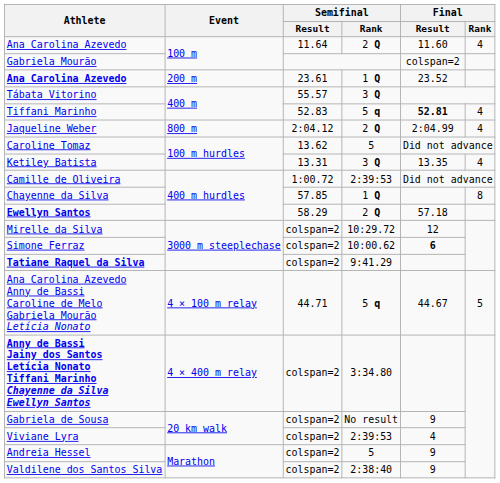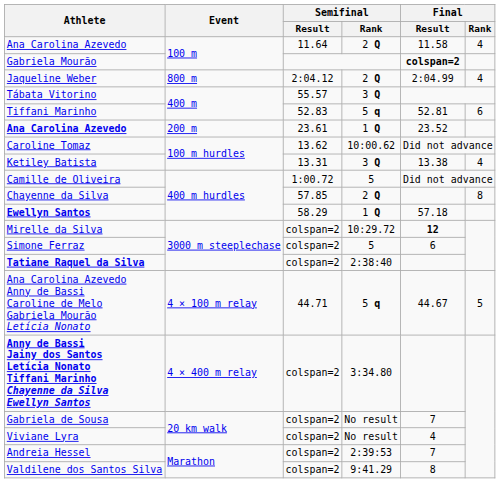(433, 45) 11.60 -> (433, 45) 11.58
(433, 62) normal -> (433, 62) bold
rows swapped: (67, 78) <-> (52, 128)
(433, 112) bold -> (433, 112) normal
(480, 112) 4 -> (480, 112) 6
(371, 145) 5 -> (371, 145) 10:00.62
(433, 162) 13.35 -> (433, 162) 13.38
(371, 179) 2:39:53 -> (371, 179) 5
(371, 195) 1 Q -> (371, 195) 2 Q
(371, 212) 2 Q -> (371, 212) 1 Q
(433, 229) normal -> (433, 229) bold
(371, 245) 10:00.62 -> (371, 245) 5
(433, 245) bold -> (433, 245) normal
(371, 262) 9:41.29 -> (371, 262) 2:38:40
(433, 419) 9 -> (433, 419) 7
(371, 436) 2:39:53 -> (371, 436) No result
(371, 453) 5 -> (371, 453) 2:39:53
(433, 453) 9 -> (433, 453) 7
(371, 469) 2:38:40 -> (371, 469) 9:41.29
(433, 469) 9 -> (433, 469) 8
